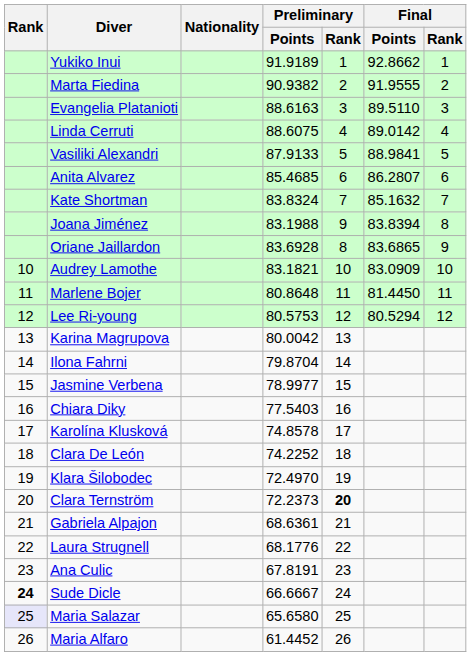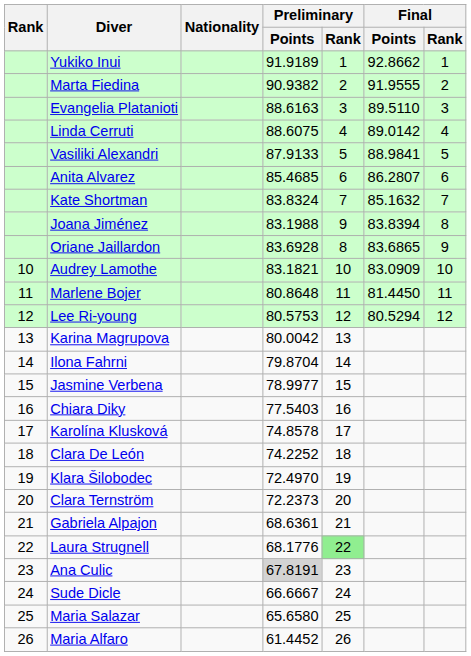(343, 500) bold -> (343, 500) normal
(343, 547) no background -> (343, 547) lightgreen background
(292, 570) no background -> (292, 570) lightgrey background
(26, 593) bold -> (26, 593) normal
(26, 616) lavender background -> (26, 616) no background
